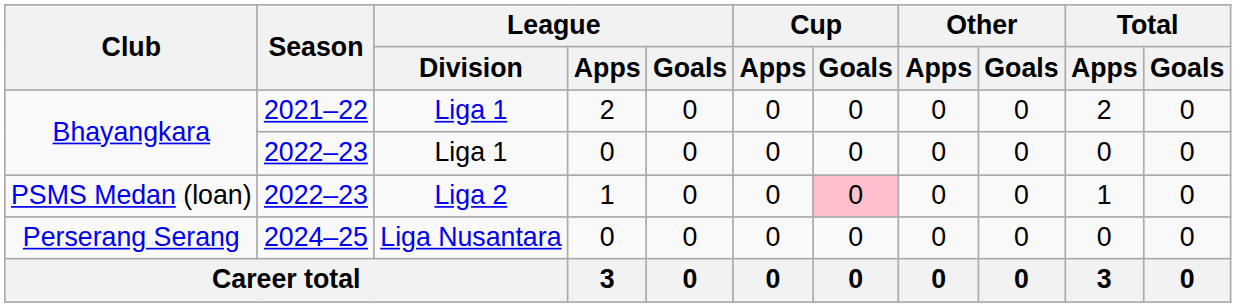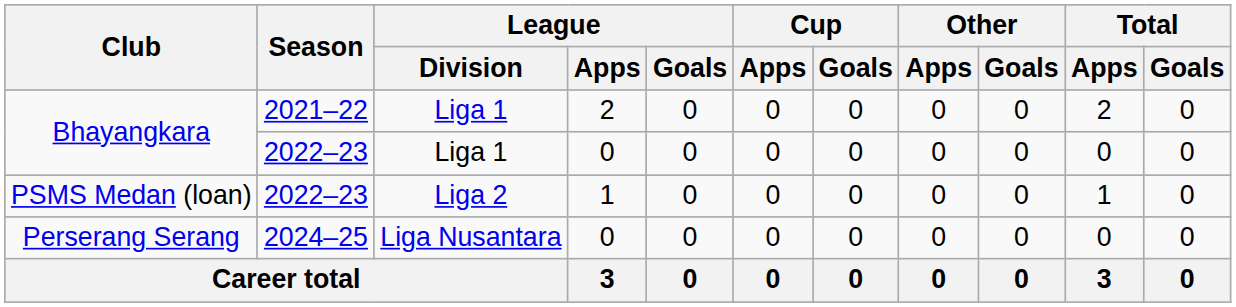(856, 195) pink background -> (856, 195) no background
